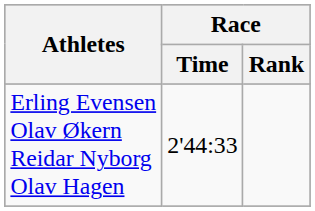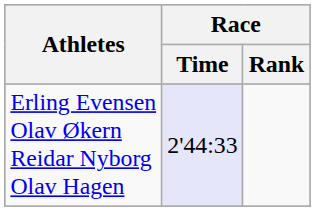(202, 144) no background -> (202, 144) lavender background
